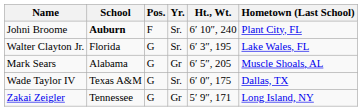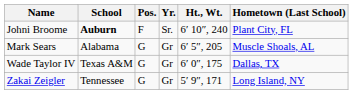- row: (46, 47)
(176, 81) Sr. -> (167, 64) Gr
